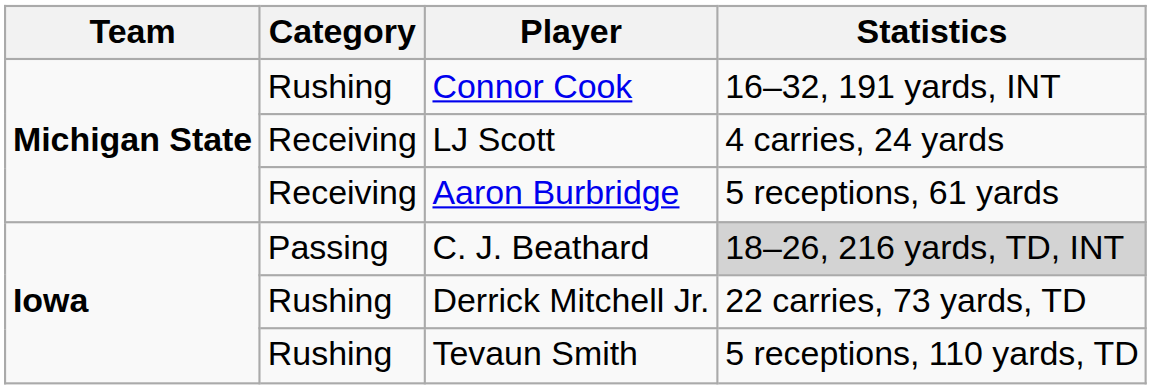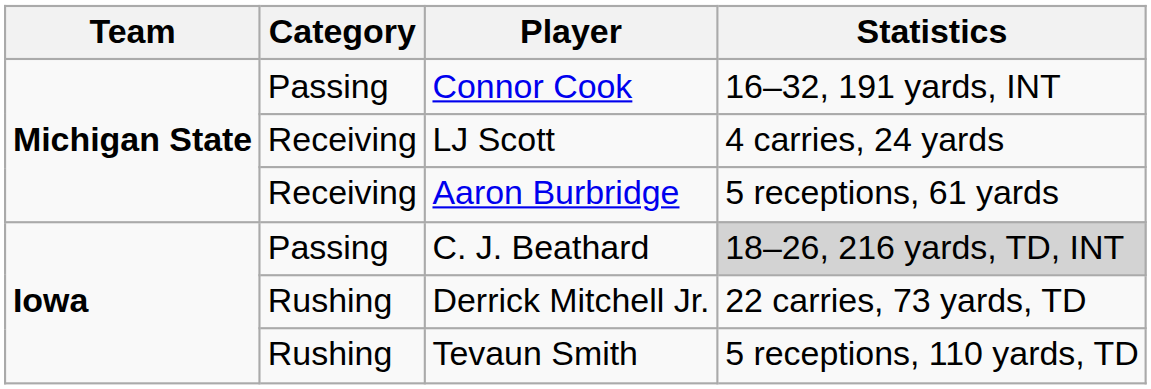(330, 86) Rushing -> (328, 86) Passing
